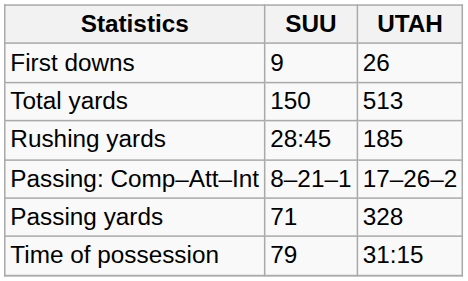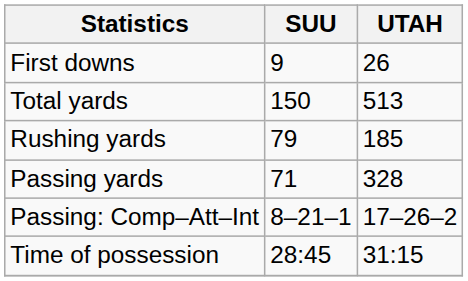(301, 139) 28:45 -> (284, 139) 79
rows swapped: (87, 216) <-> (135, 178)
(284, 255) 79 -> (301, 255) 28:45
